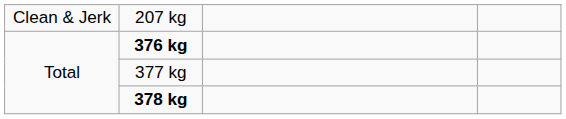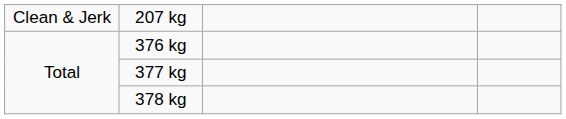(161, 45) bold -> (161, 45) normal
(161, 99) bold -> (161, 99) normal
